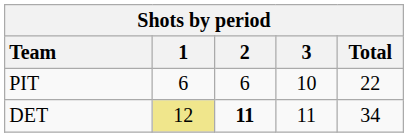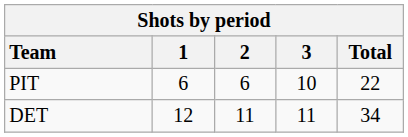(183, 115) khaki background -> (183, 115) no background
(245, 115) bold -> (245, 115) normal
